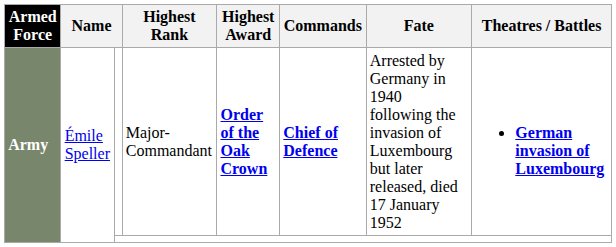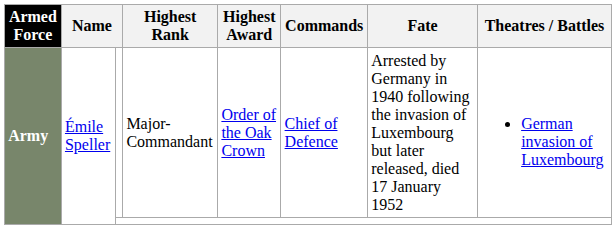(244, 141) bold -> (249, 132) normal
(311, 141) bold -> (311, 132) normal
(542, 151) bold -> (544, 142) normal
